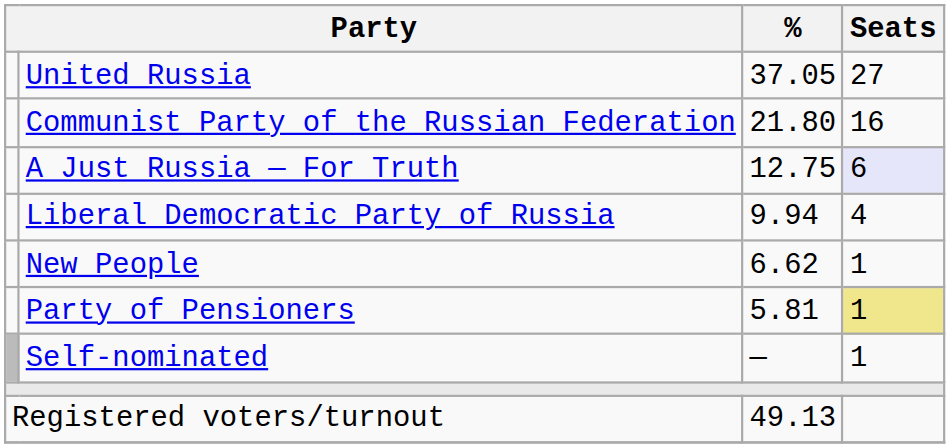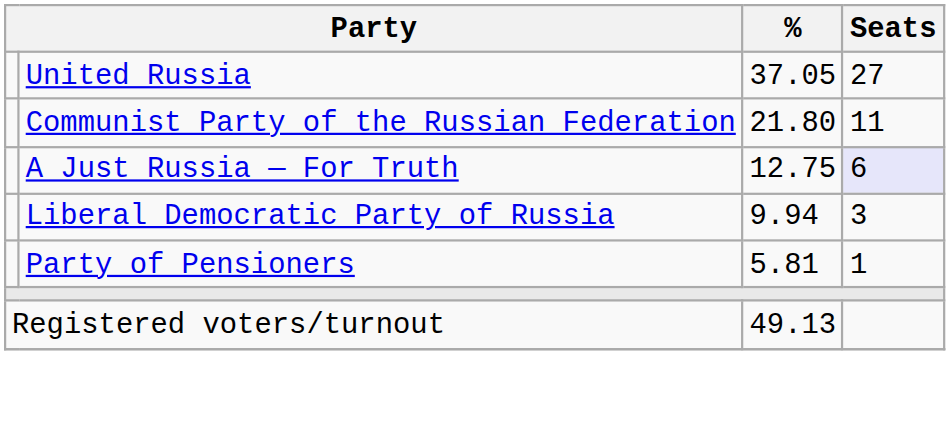(867, 123) 16 -> (867, 123) 11
(859, 217) 4 -> (859, 217) 3
- row: (112, 264)
(859, 311) khaki background -> (859, 264) no background
- row: (147, 358)
